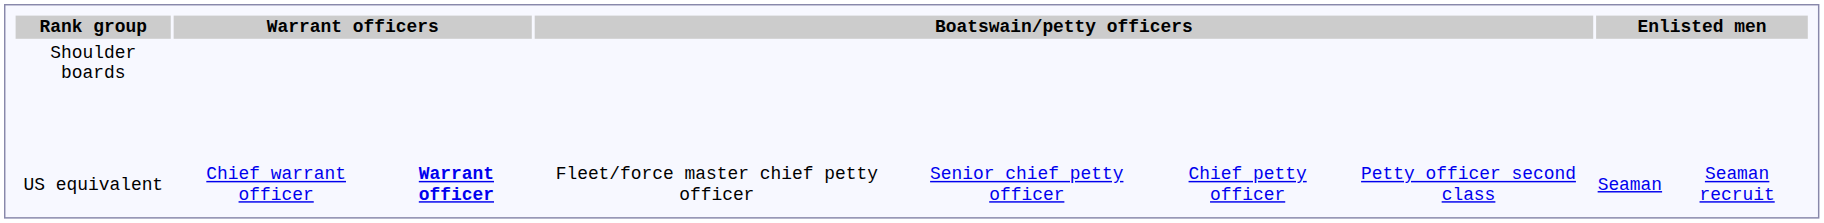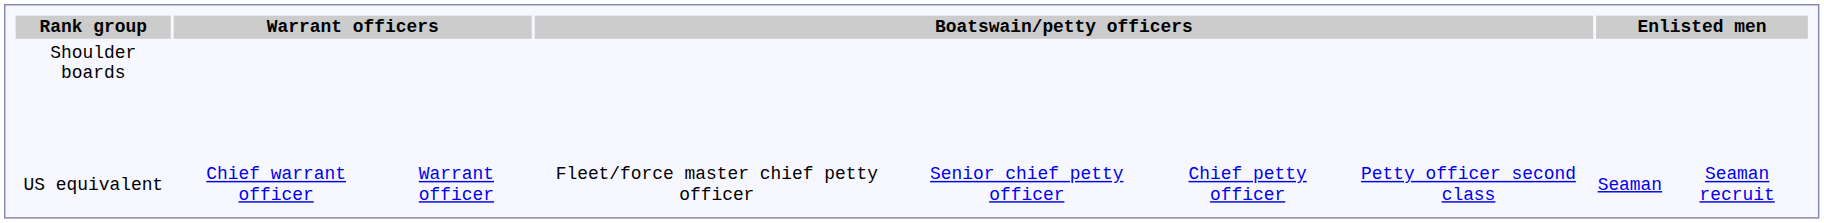(456, 185) bold -> (456, 185) normal
